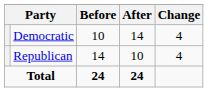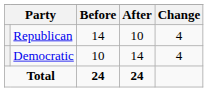rows swapped: (44, 35) <-> (43, 55)
